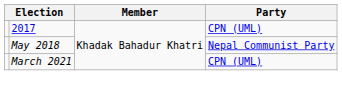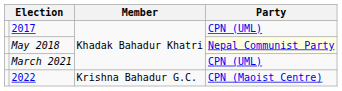(271, 45) no background -> (271, 45) lightyellow background
+ row: (24, 78)
